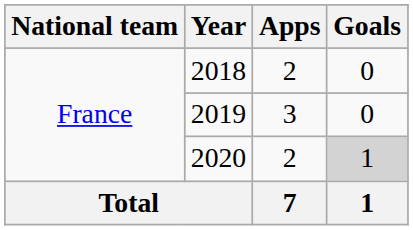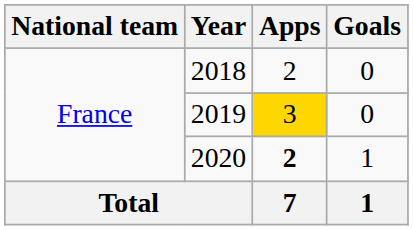(290, 114) no background -> (290, 114) gold background
(290, 158) normal -> (290, 158) bold
(367, 158) lightgrey background -> (367, 158) no background
